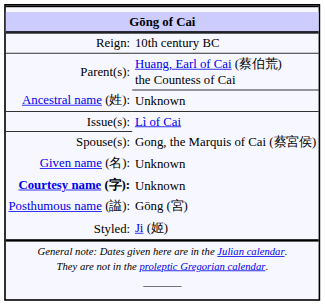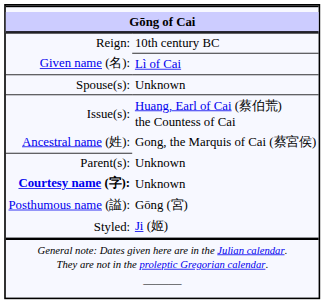(105, 71) Parent(s): -> (85, 63) Given name (名):
(208, 72) Huang, Earl of Cai (蔡伯荒) the Countess of Cai -> (158, 64) Lì of Cai
(76, 100) Ancestral name (姓): -> (103, 84) Spouse(s):
(158, 121) Lì of Cai -> (208, 113) Huang, Earl of Cai (蔡伯荒) the Countess of Cai
(103, 142) Spouse(s): -> (76, 141) Ancestral name (姓):
(85, 163) Given name (名): -> (105, 163) Parent(s):
